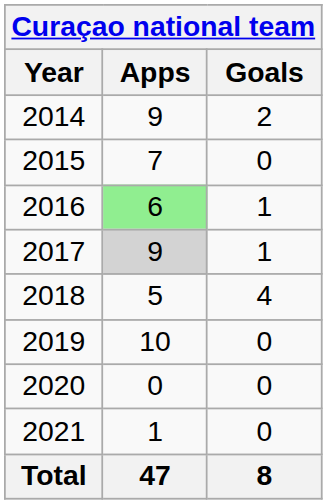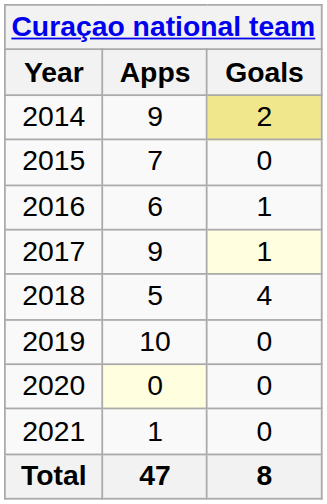(264, 116) no background -> (264, 116) khaki background
(155, 206) lightgreen background -> (155, 206) no background
(155, 251) lightgrey background -> (155, 251) no background
(264, 251) no background -> (264, 251) lightyellow background
(155, 386) no background -> (155, 386) lightyellow background
